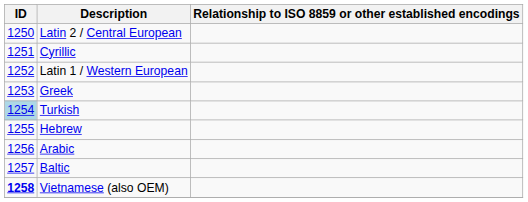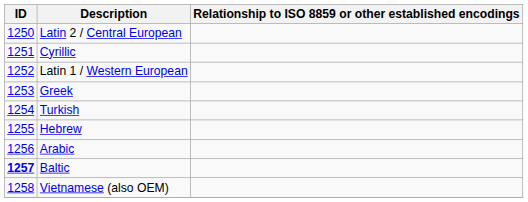(21, 110) lightblue background -> (21, 110) no background
(21, 168) normal -> (21, 168) bold
(21, 187) bold -> (21, 187) normal
